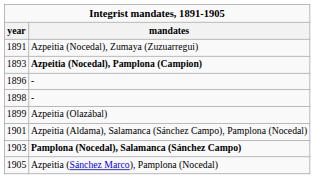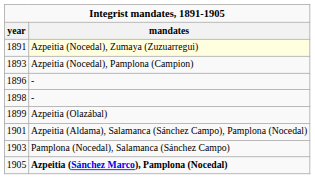(115, 47) no background -> (115, 47) lightyellow background
(117, 64) bold -> (112, 64) normal
(136, 148) bold -> (130, 148) normal
(124, 165) normal -> (129, 165) bold
